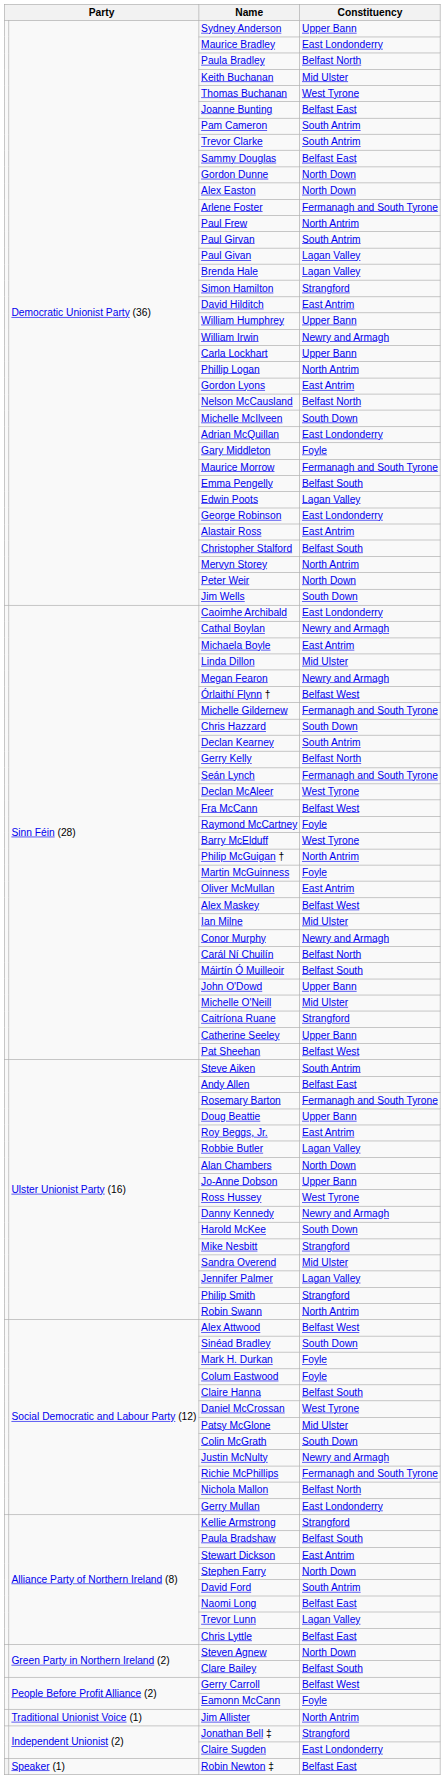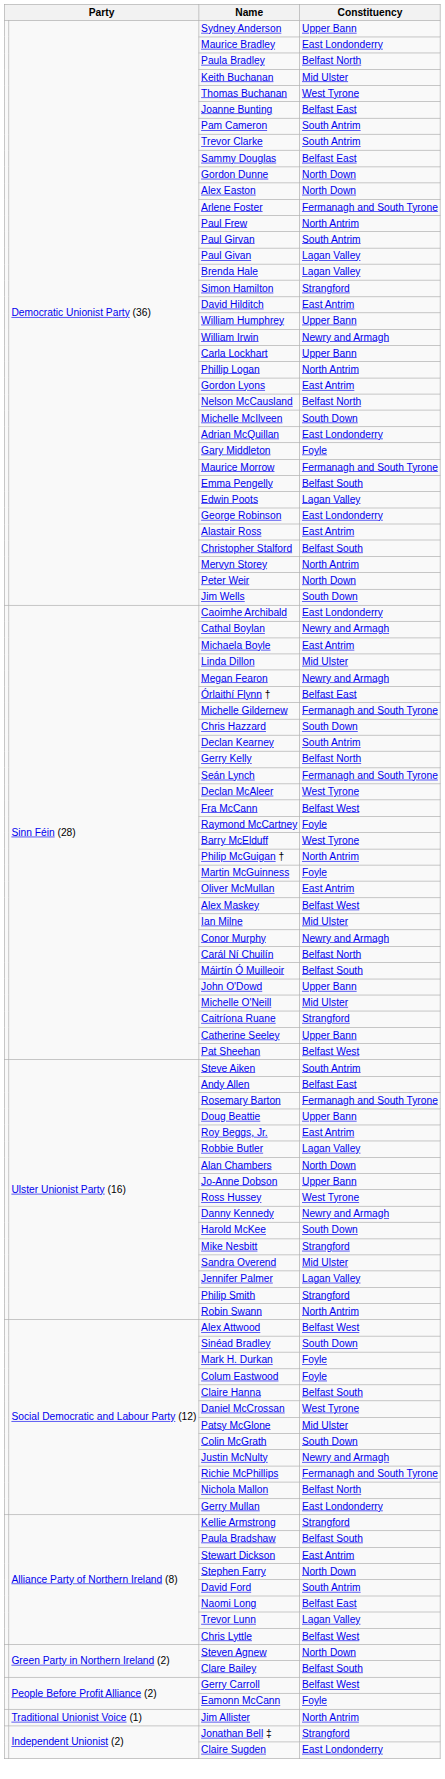(331, 694) Belfast West -> (329, 694) Belfast East
(329, 1636) Belfast East -> (331, 1636) Belfast West
- row: (238, 1766)
